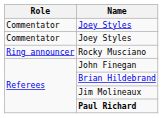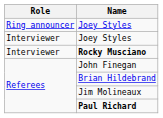(33, 25) Commentator -> (40, 25) Ring announcer
(33, 38) Commentator -> (33, 38) Interviewer
(40, 52) Ring announcer -> (33, 52) Interviewer
(112, 52) normal -> (112, 52) bold
